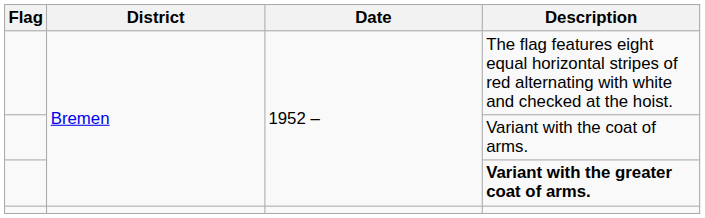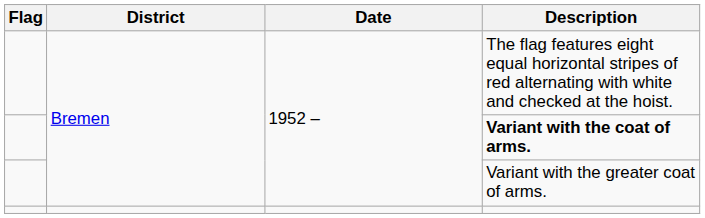(571, 137) normal -> (578, 137) bold
(579, 182) bold -> (591, 182) normal
